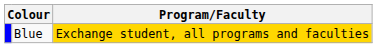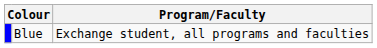(212, 33) gold background -> (212, 33) no background
